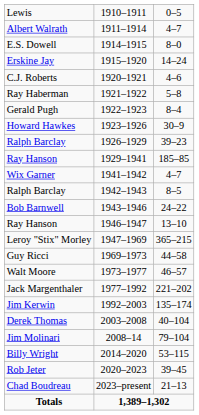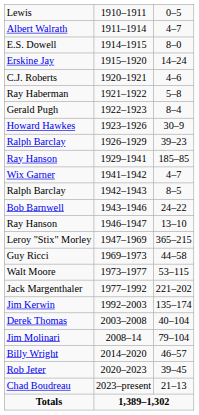(174, 272) 46–57 -> (174, 272) 53–115
(174, 353) 53–115 -> (174, 353) 46–57
